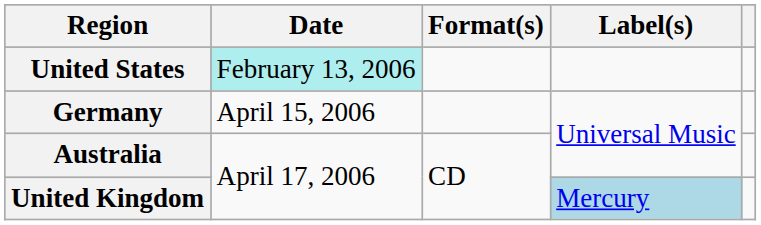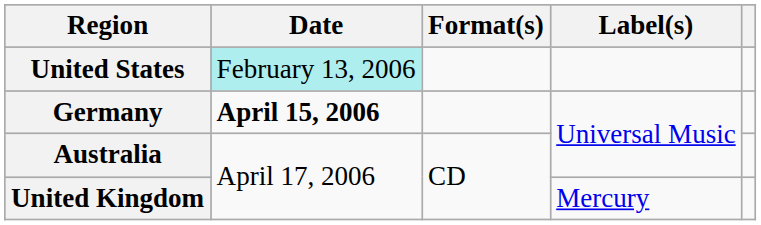(296, 111) normal -> (298, 111) bold
(603, 197) lightblue background -> (603, 197) no background
